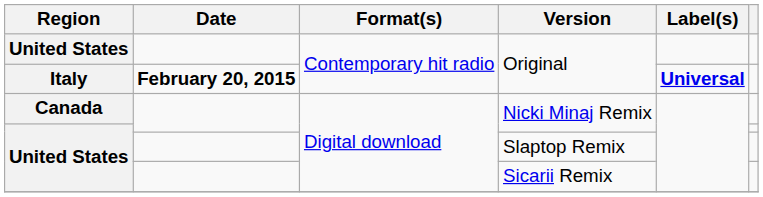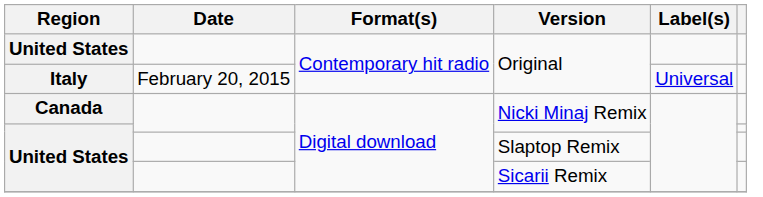(216, 78) bold -> (214, 78) normal
(703, 78) bold -> (694, 78) normal
